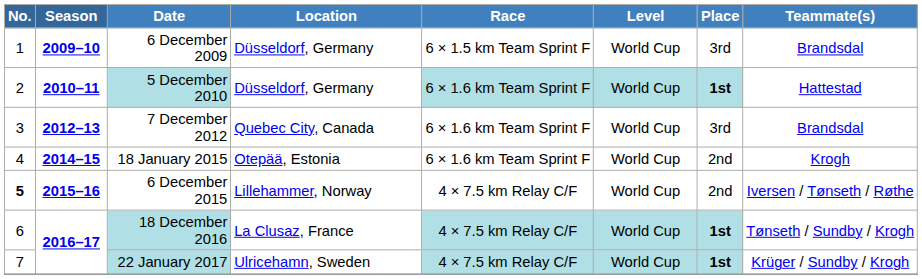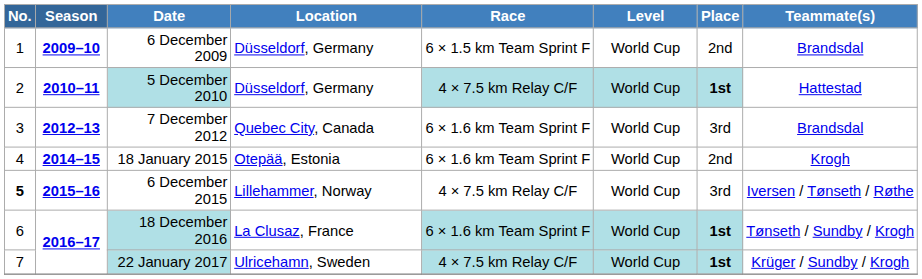(720, 48) 3rd -> (720, 48) 2nd
(508, 88) 6 × 1.6 km Team Sprint F -> (508, 88) 4 × 7.5 km Relay C/F
(720, 191) 2nd -> (720, 191) 3rd
(508, 231) 4 × 7.5 km Relay C/F -> (508, 231) 6 × 1.6 km Team Sprint F
